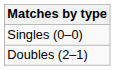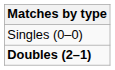(48, 55) normal -> (49, 55) bold
